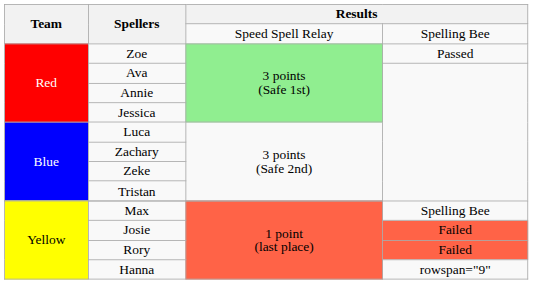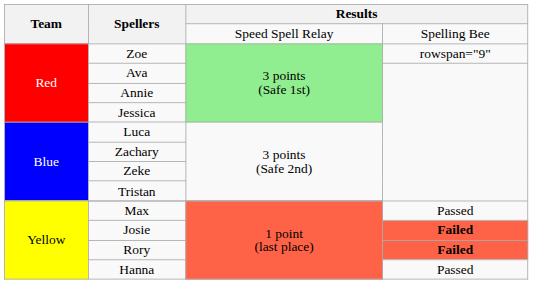(455, 53) Passed -> (455, 53) rowspan="9"
(455, 210) Spelling Bee -> (455, 210) Passed
(455, 230) normal -> (455, 230) bold
(455, 249) normal -> (455, 249) bold
(455, 269) rowspan="9" -> (455, 269) Passed
